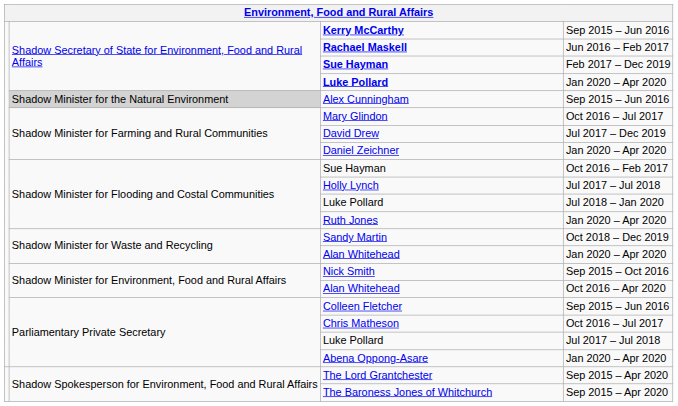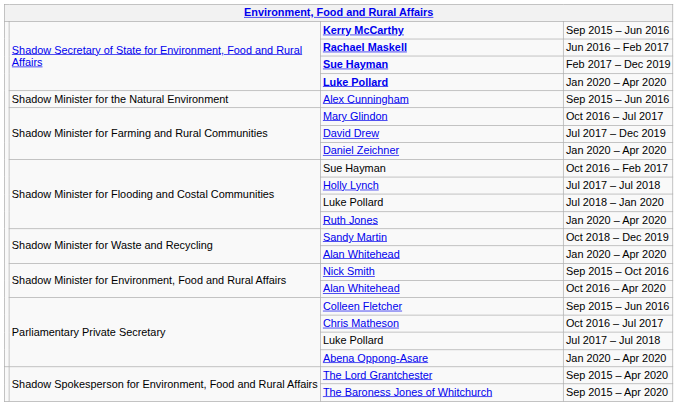(120, 99) lightgrey background -> (120, 99) no background
